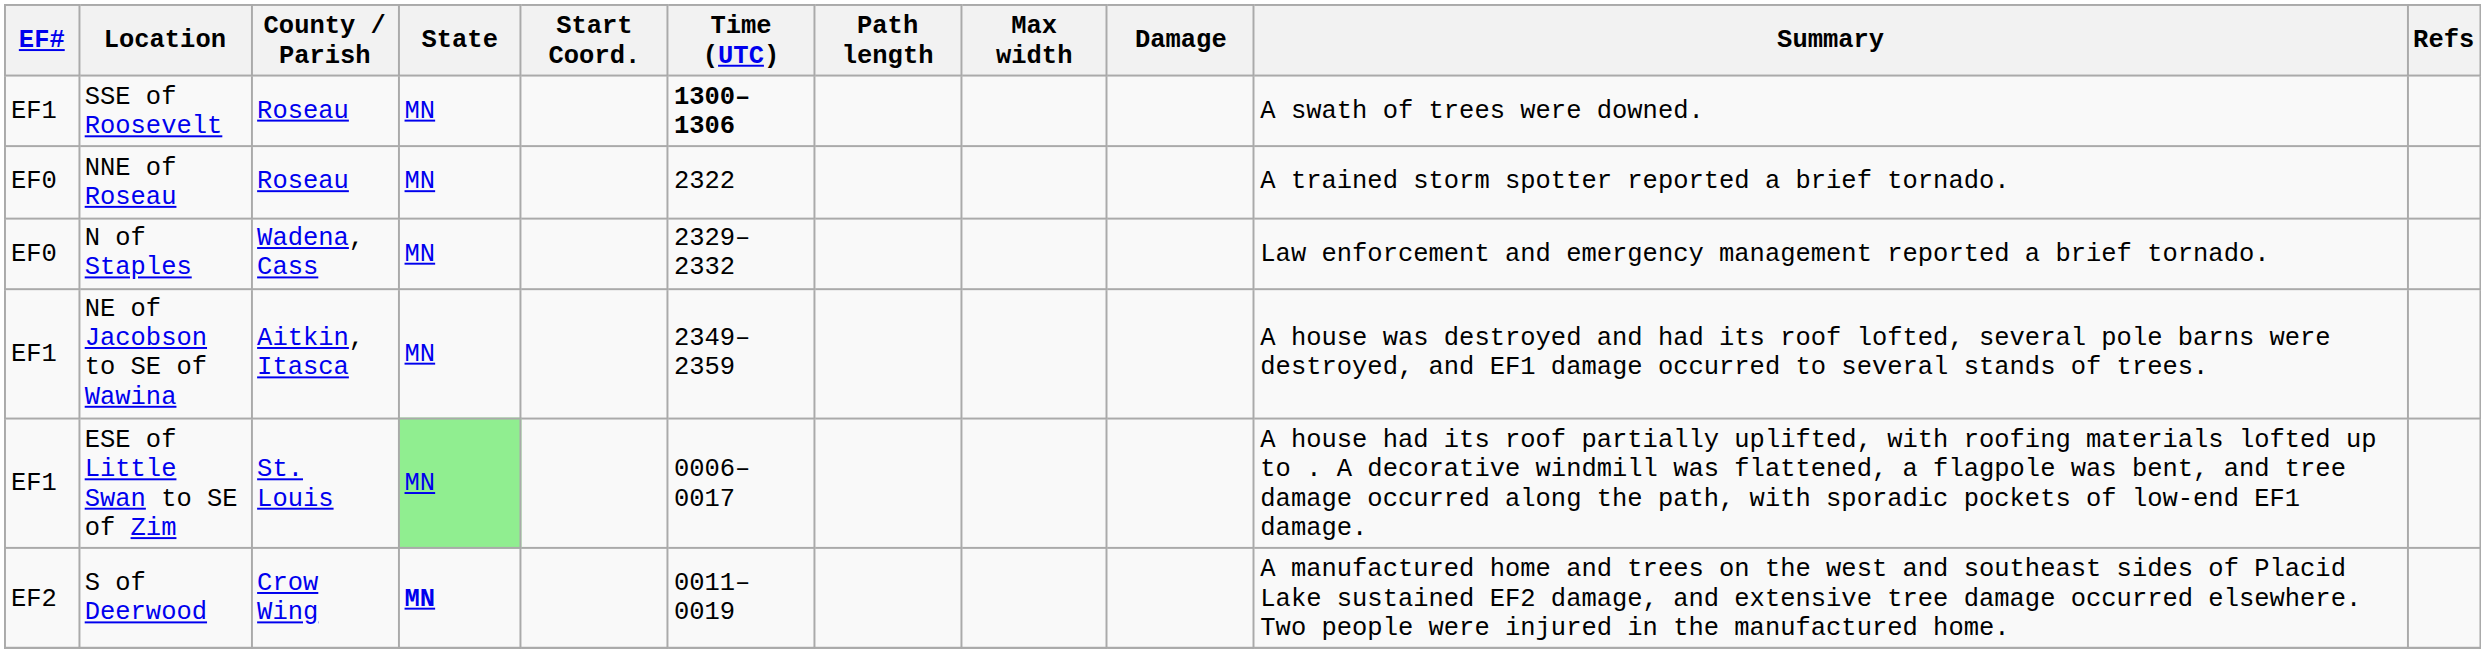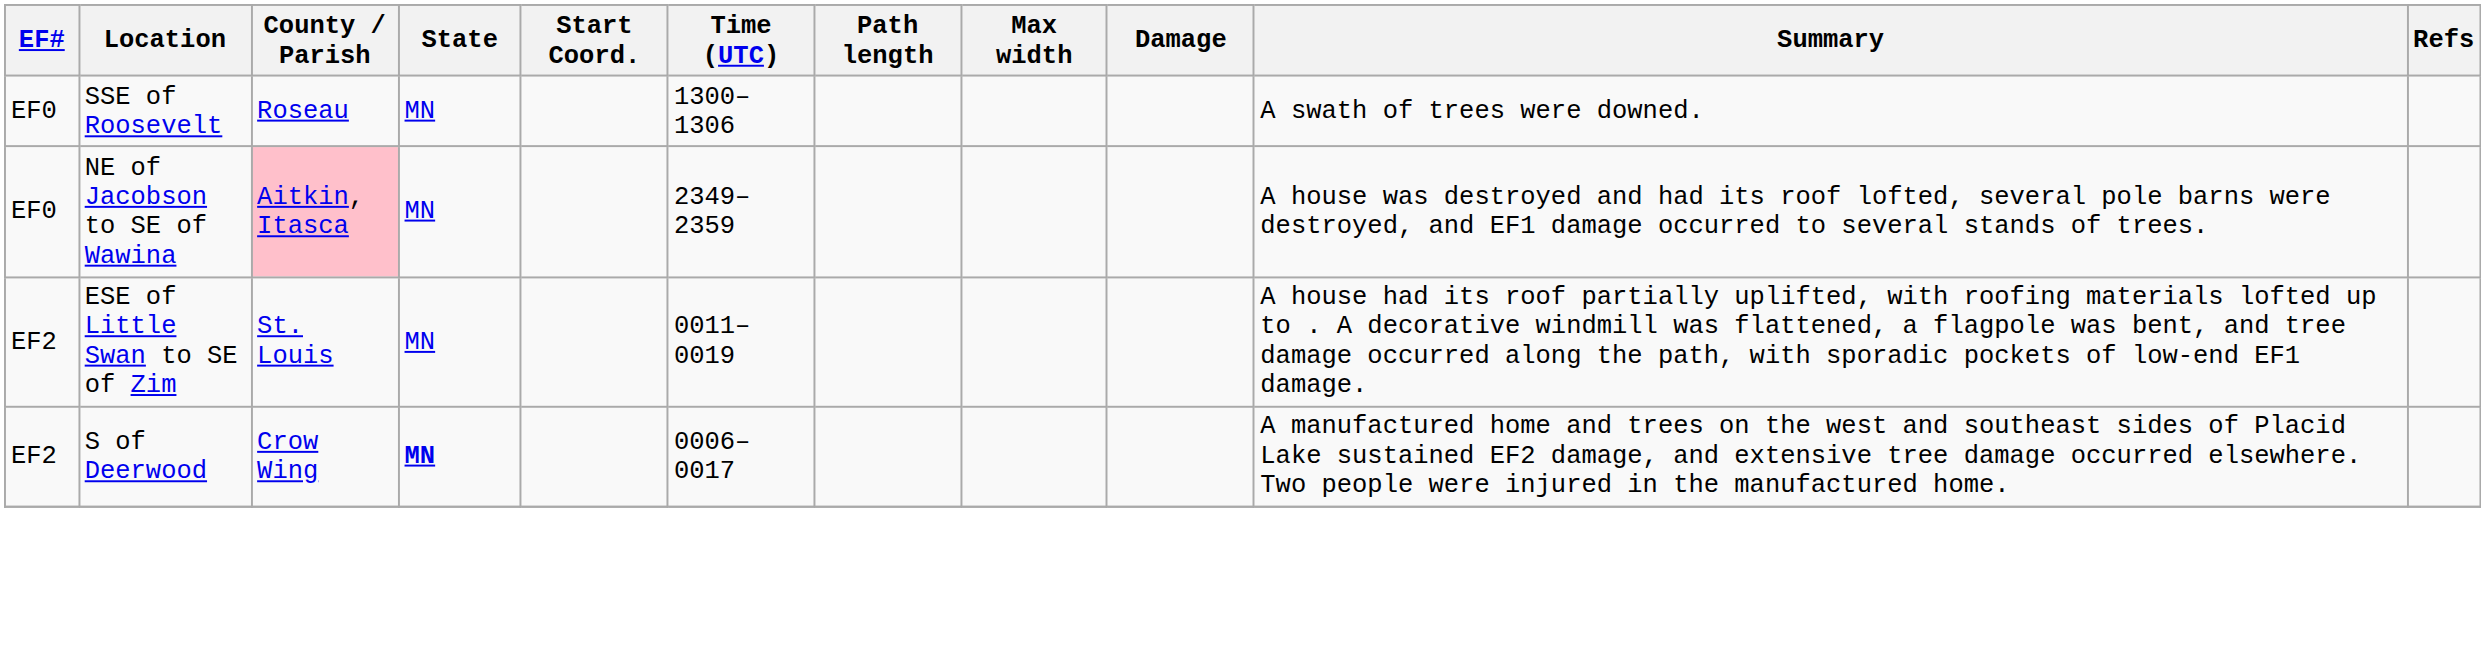(34, 111) EF1 -> (34, 111) EF0
(712, 111) bold -> (712, 111) normal
- row: (131, 182)
- row: (138, 253)
(34, 354) EF1 -> (34, 212) EF0
(311, 354) no background -> (311, 212) pink background
(34, 483) EF1 -> (34, 341) EF2
(420, 483) lightgreen background -> (420, 341) no background
(712, 483) 0006–0017 -> (712, 341) 0011–0019
(712, 598) 0011–0019 -> (712, 456) 0006–0017
